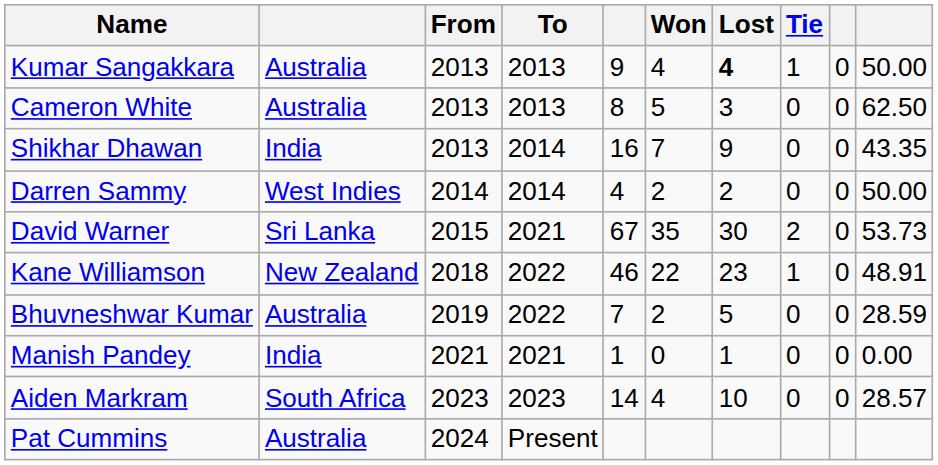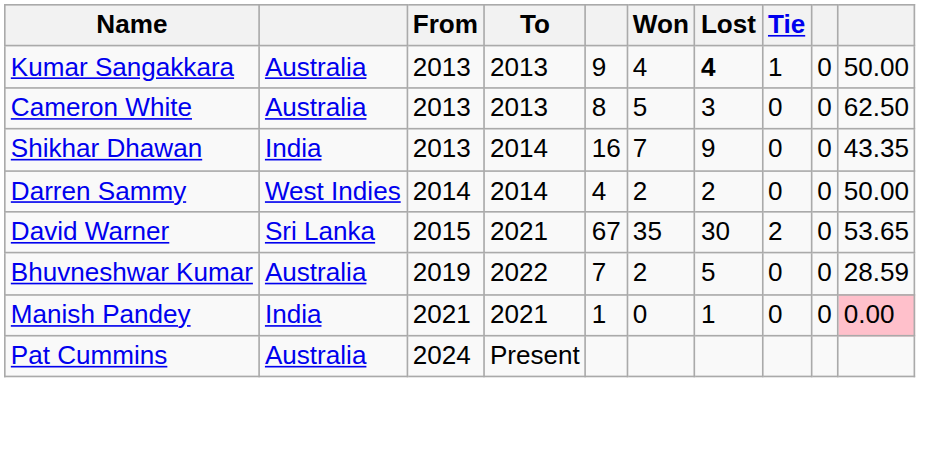(894, 231) 53.73 -> (876, 231) 53.65
- row: (108, 273)
(887, 356) no background -> (869, 314) pink background
- row: (99, 397)
